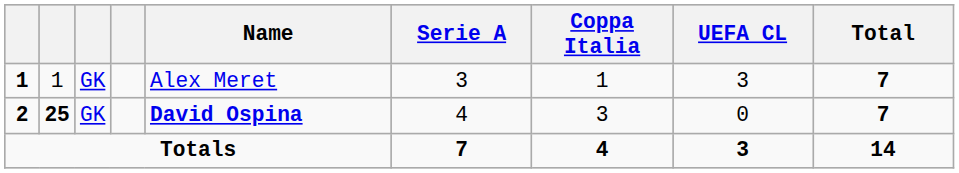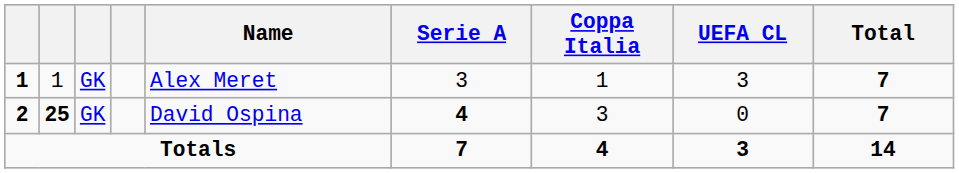(226, 116) bold -> (226, 116) normal
(462, 116) normal -> (462, 116) bold
